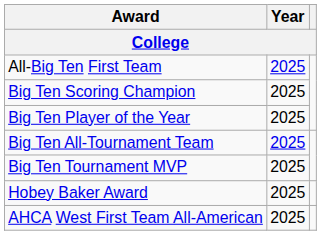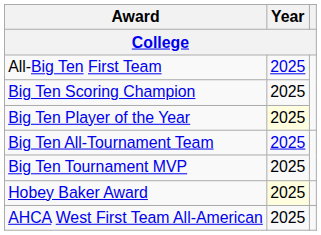(288, 117) no background -> (288, 117) lightyellow background
(288, 192) no background -> (288, 192) lightyellow background
